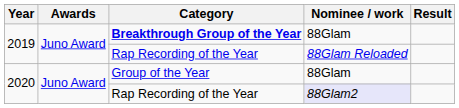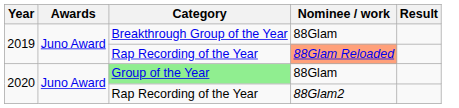(206, 34) bold -> (200, 34) normal
(357, 53) no background -> (344, 53) lightsalmon background
(160, 73) no background -> (160, 73) lightgreen background
(332, 93) lavender background -> (319, 93) no background
